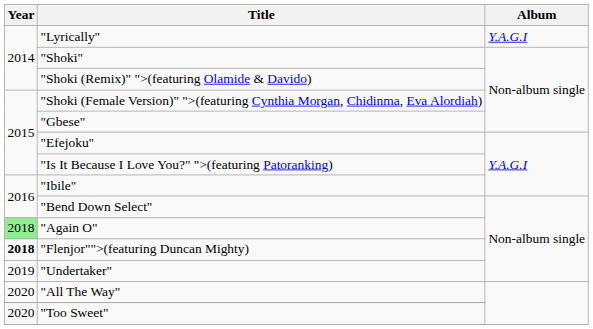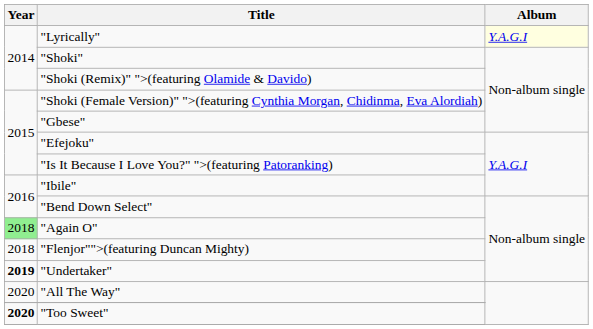(508, 36) no background -> (508, 36) lightyellow background
(21, 249) bold -> (21, 249) normal
(21, 270) normal -> (21, 270) bold
(21, 313) normal -> (21, 313) bold
